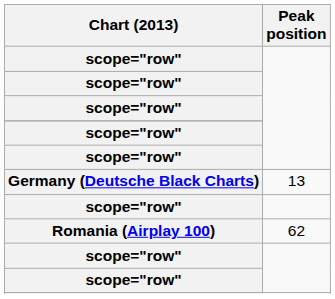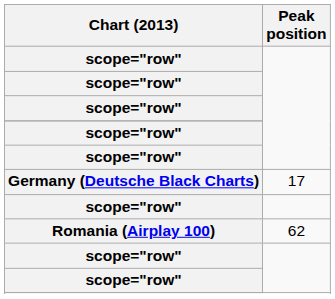(296, 181) 13 -> (296, 181) 17
